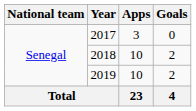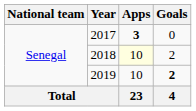(136, 34) normal -> (136, 34) bold
(136, 55) no background -> (136, 55) lightyellow background
(172, 75) normal -> (172, 75) bold
